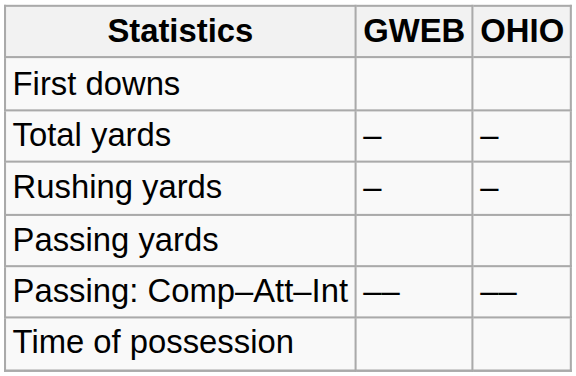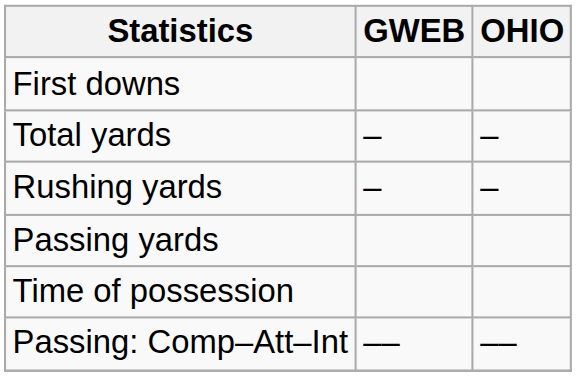rows swapped: (180, 291) <-> (153, 343)
